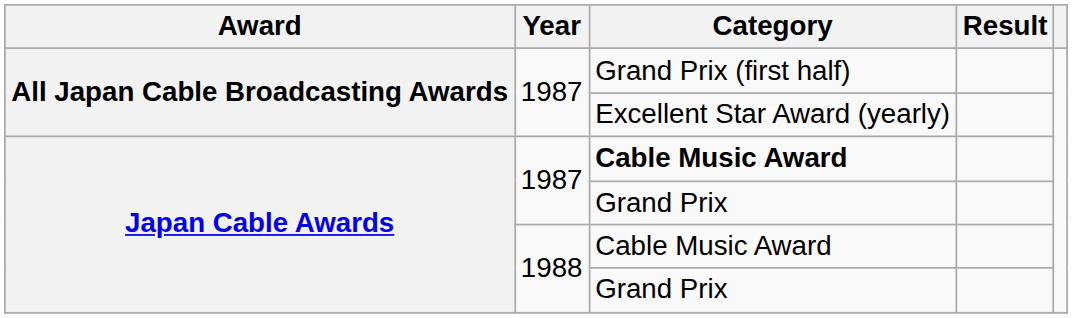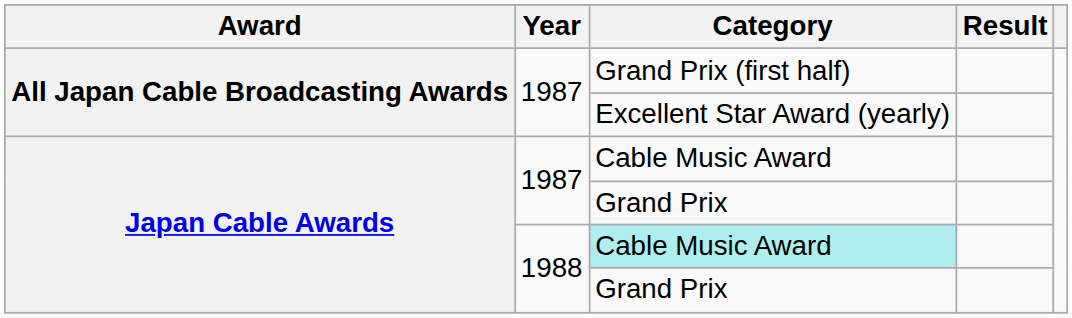(721, 158) bold -> (713, 158) normal
(713, 245) no background -> (713, 245) paleturquoise background
